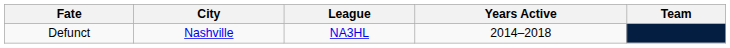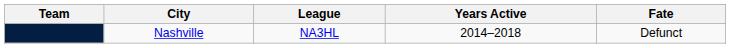columns swapped: (676, 14) <-> (69, 14)
